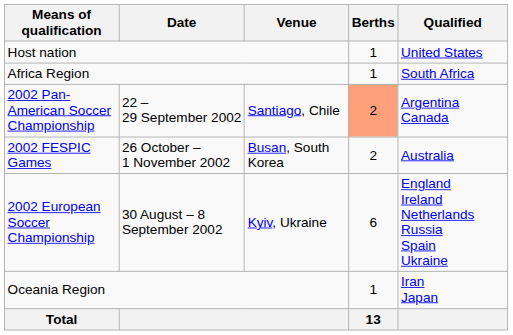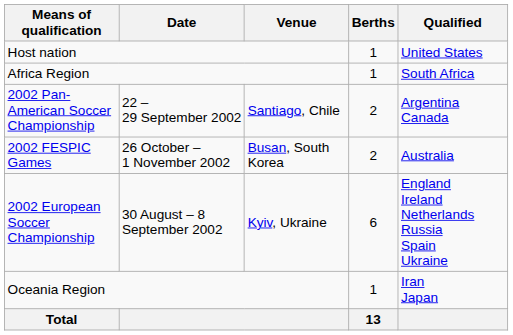(373, 110) lightsalmon background -> (373, 110) no background
